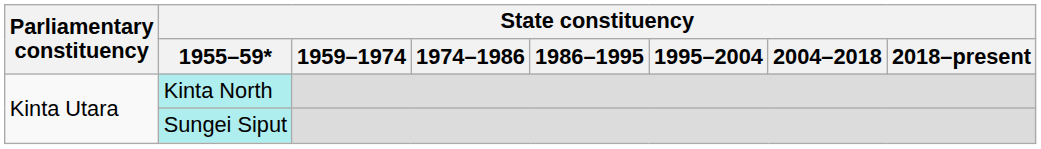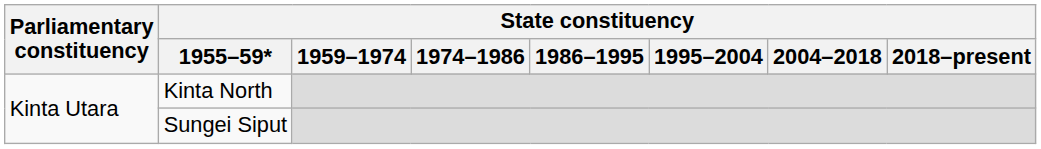(218, 90) paleturquoise background -> (218, 90) no background
(225, 125) paleturquoise background -> (225, 125) no background
